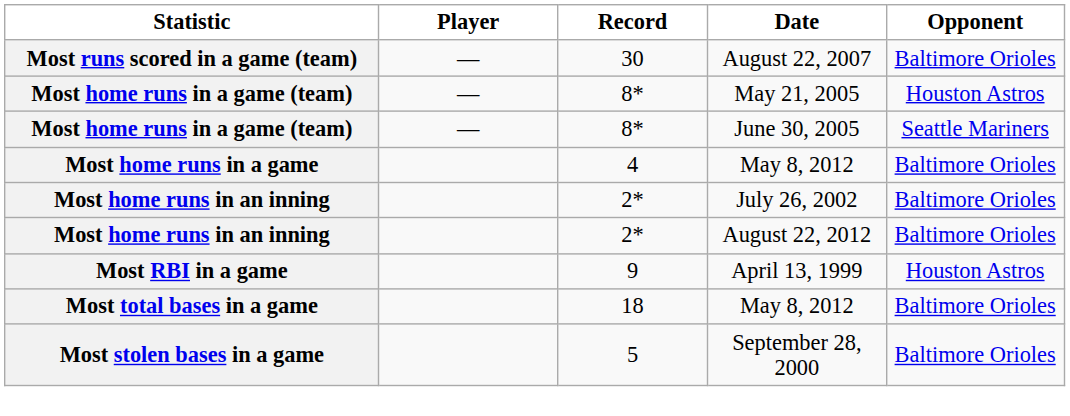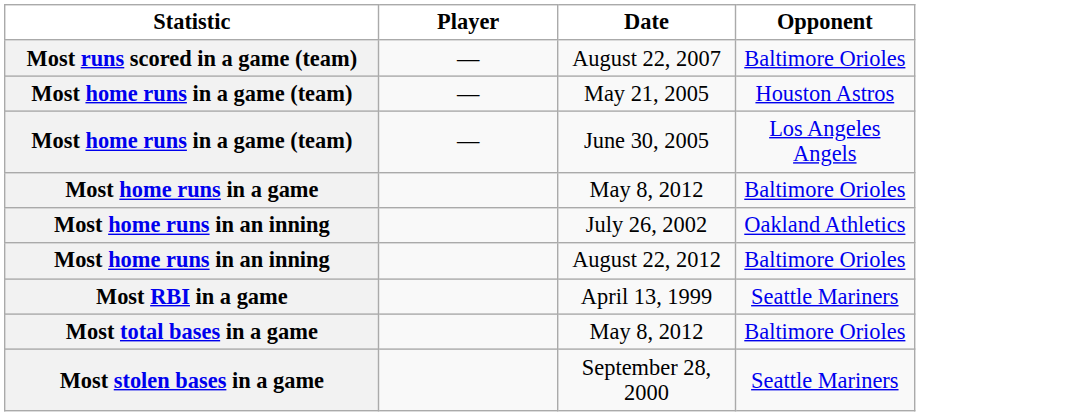- column: (633, 22)
(975, 128) Seattle Mariners -> (825, 141) Los Angeles Angels
(975, 199) Baltimore Orioles -> (825, 225) Oakland Athletics
(975, 270) Houston Astros -> (825, 296) Seattle Mariners
(975, 354) Baltimore Orioles -> (825, 379) Seattle Mariners
